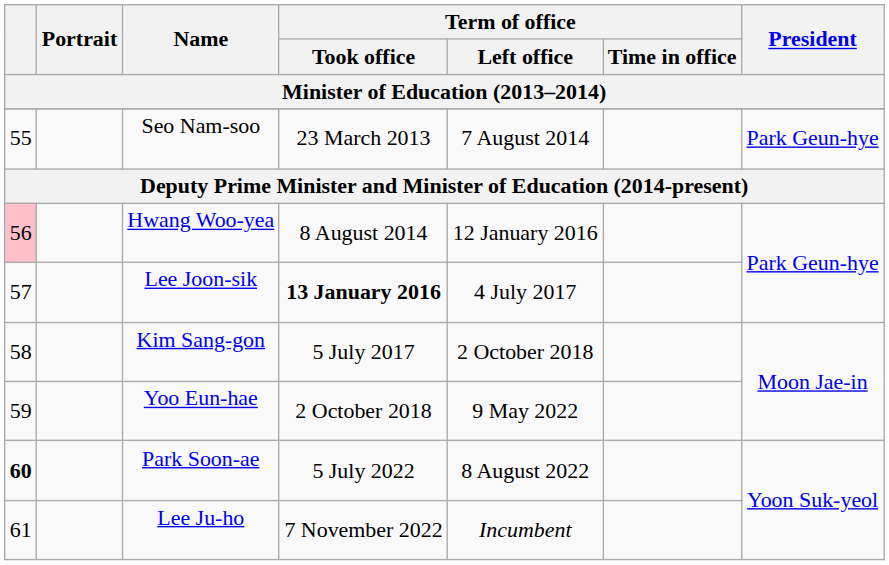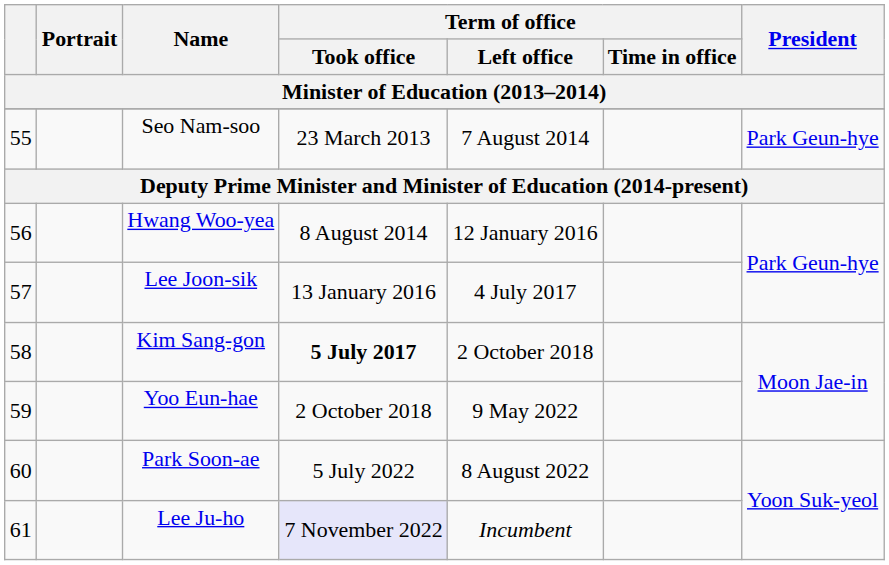(21, 232) pink background -> (21, 232) no background
(364, 292) bold -> (364, 292) normal
(364, 351) normal -> (364, 351) bold
(21, 470) bold -> (21, 470) normal
(364, 529) no background -> (364, 529) lavender background
